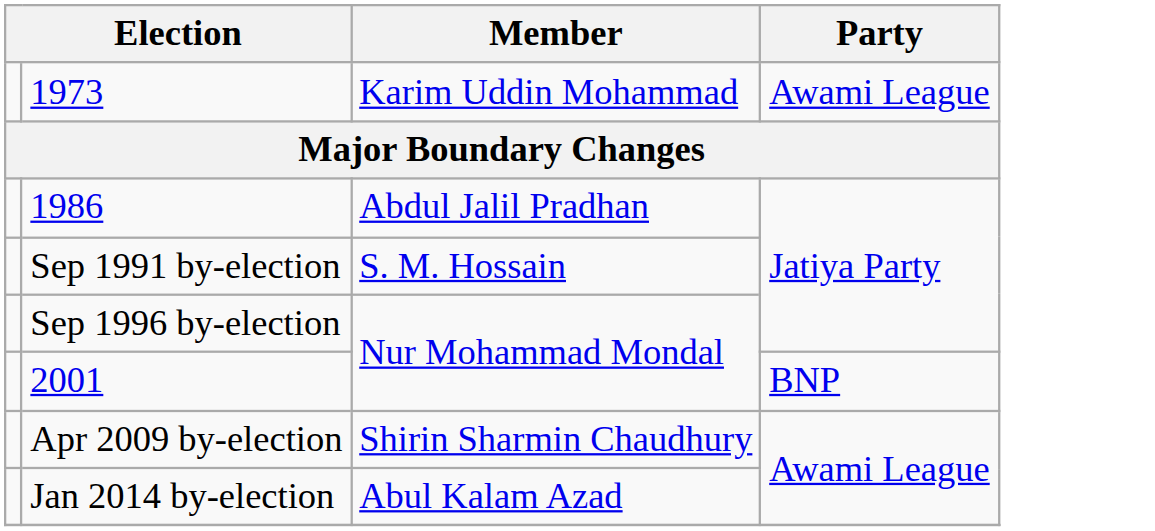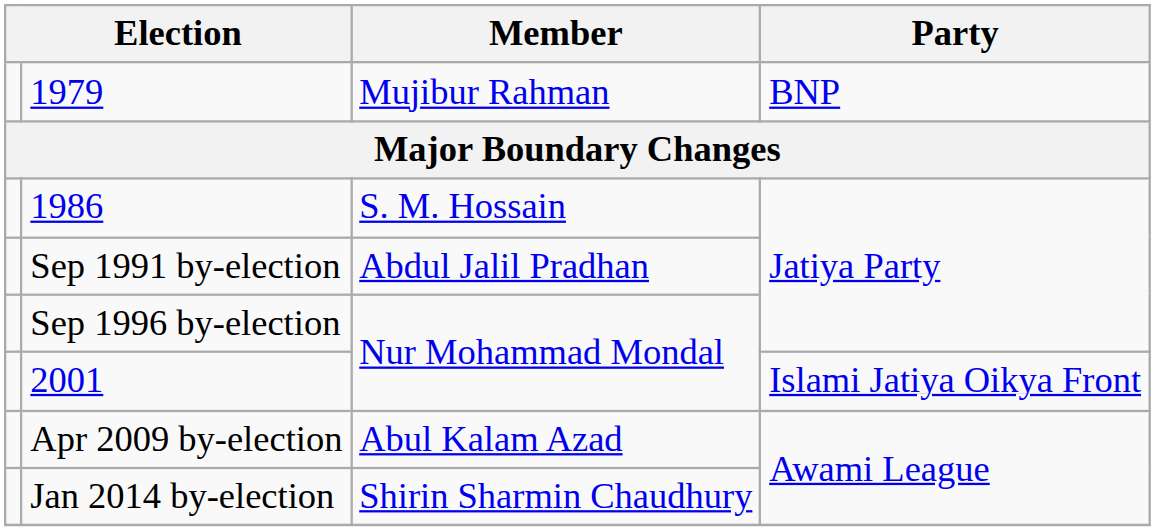- row: (67, 91)
+ row: (67, 91)
(504, 206) Abdul Jalil Pradhan -> (463, 206) S. M. Hossain
(463, 264) S. M. Hossain -> (504, 264) Abdul Jalil Pradhan
(805, 380) BNP -> (955, 380) Islami Jatiya Oikya Front
(556, 438) Shirin Sharmin Chaudhury -> (491, 438) Abul Kalam Azad
(491, 496) Abul Kalam Azad -> (556, 496) Shirin Sharmin Chaudhury
